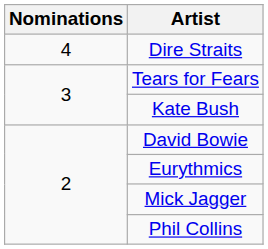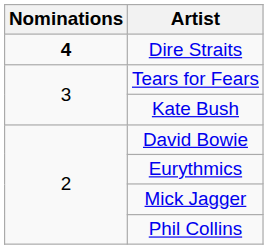(66, 49) normal -> (66, 49) bold
